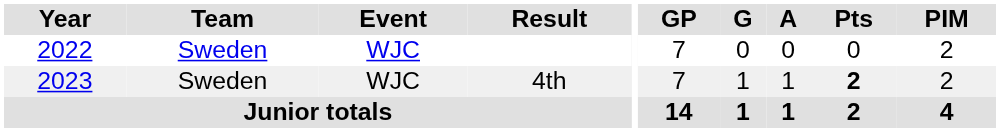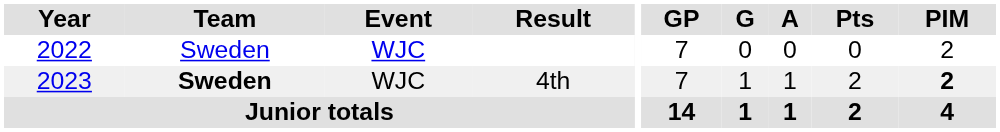(223, 81) normal -> (225, 81) bold
(854, 81) bold -> (855, 81) normal
(947, 81) normal -> (947, 81) bold
